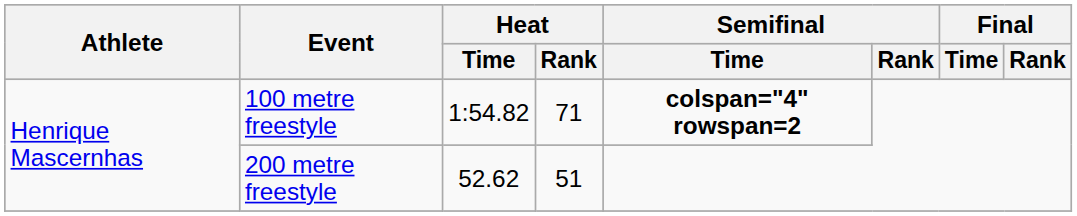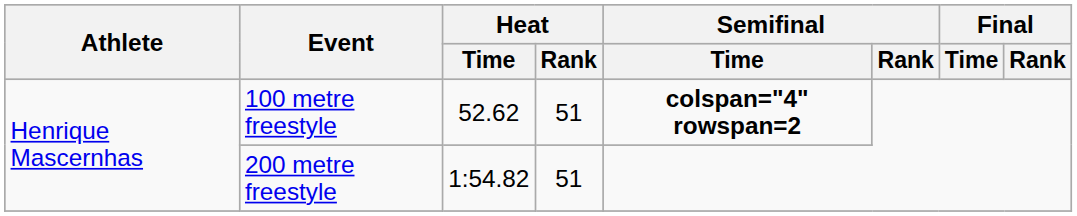(489, 113) 1:54.82 -> (489, 113) 52.62
(569, 113) 71 -> (569, 113) 51
(489, 178) 52.62 -> (489, 178) 1:54.82
